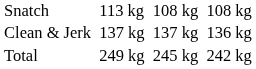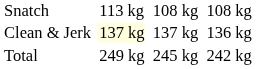(122, 33) no background -> (122, 33) lightyellow background
